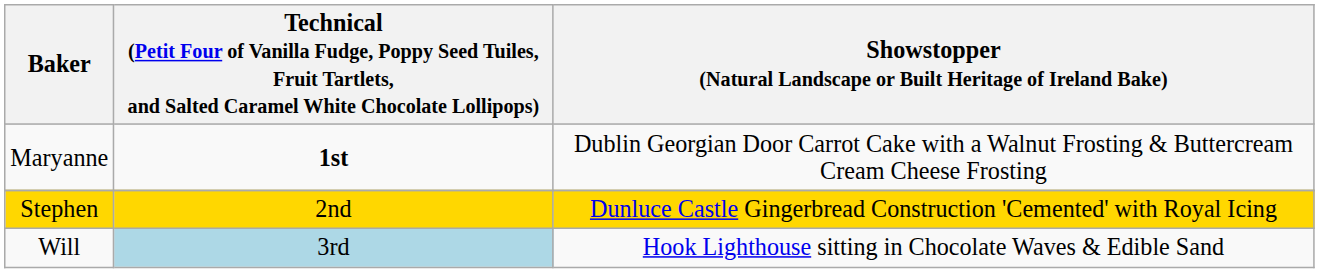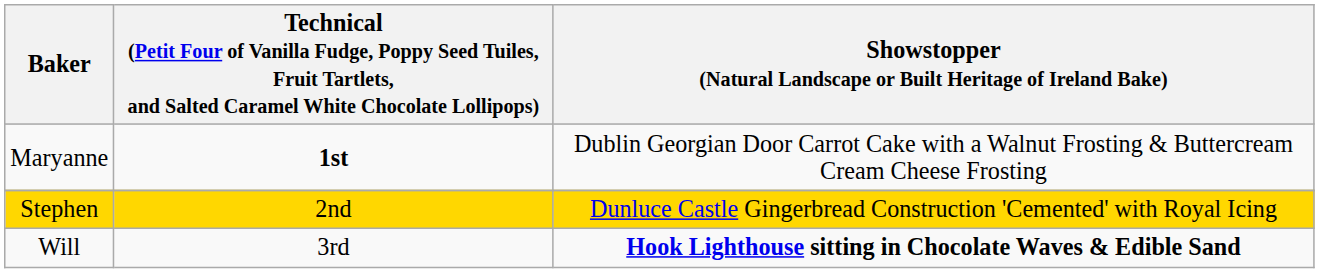(333, 247) lightblue background -> (333, 247) no background
(933, 247) normal -> (933, 247) bold
